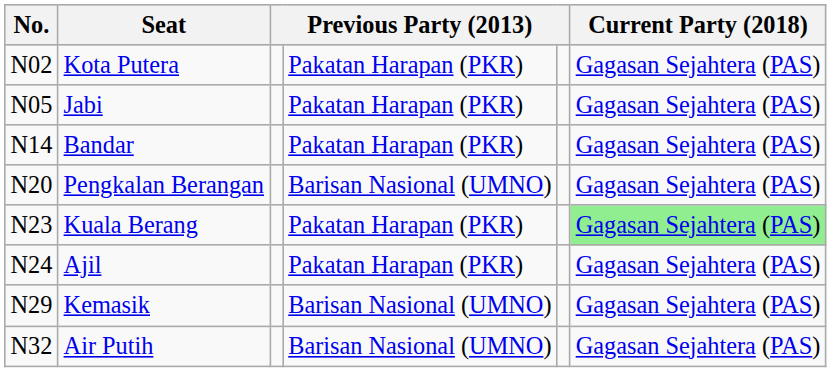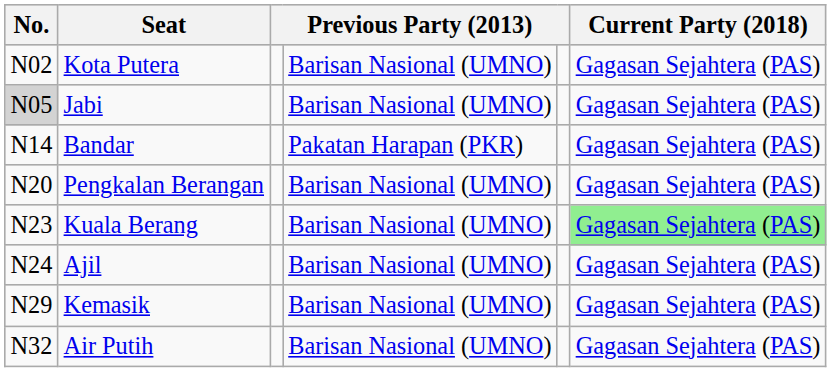(406, 64) Pakatan Harapan (PKR) -> (420, 64) Barisan Nasional (UMNO)
(31, 104) no background -> (31, 104) lightgrey background
(406, 104) Pakatan Harapan (PKR) -> (420, 104) Barisan Nasional (UMNO)
(406, 225) Pakatan Harapan (PKR) -> (420, 225) Barisan Nasional (UMNO)
(406, 265) Pakatan Harapan (PKR) -> (420, 265) Barisan Nasional (UMNO)
